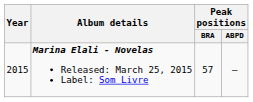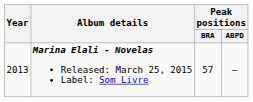(17, 70) 2015 -> (17, 70) 2013
